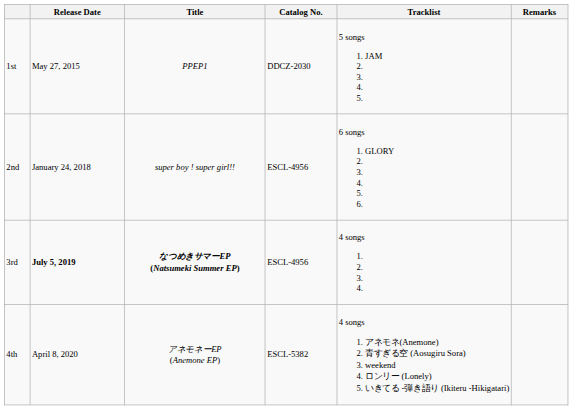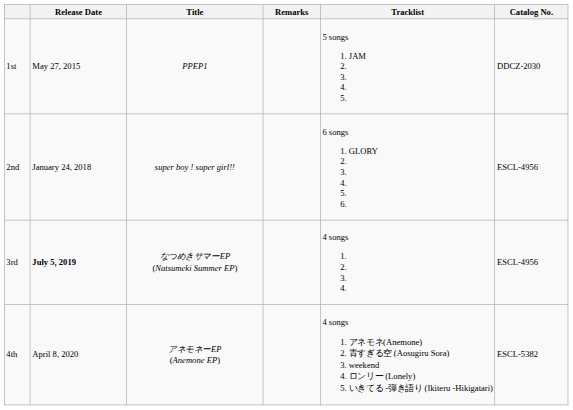columns swapped: (301, 11) <-> (540, 11)
(195, 262) bold -> (195, 262) normal
